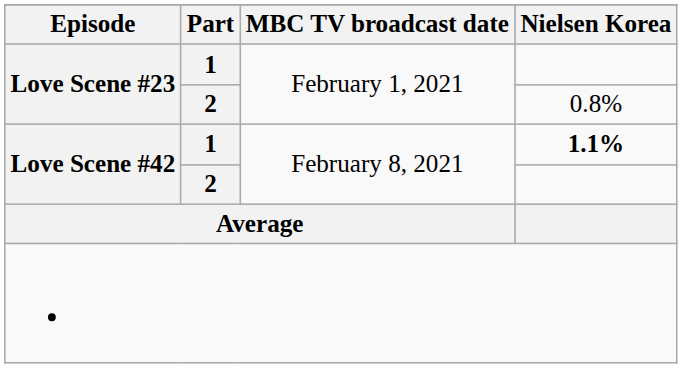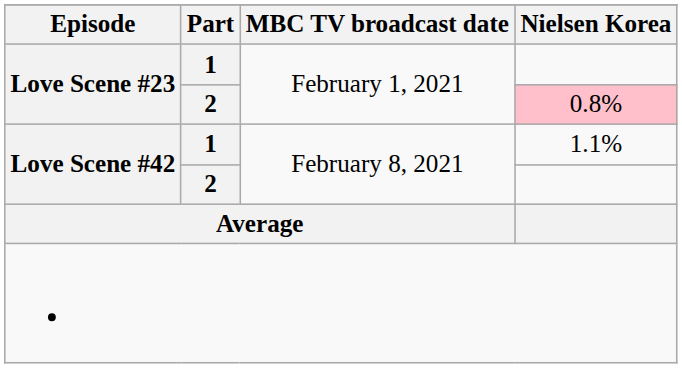(596, 104) no background -> (596, 104) pink background
(596, 143) bold -> (596, 143) normal
